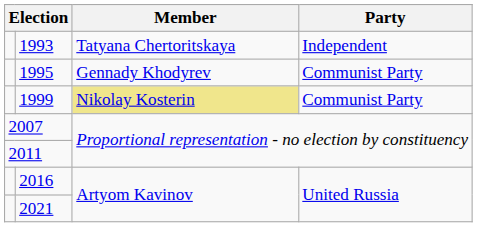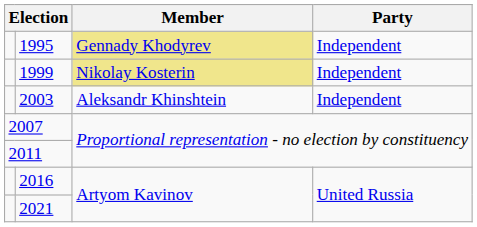- row: (36, 45)
(144, 72) no background -> (144, 45) khaki background
(362, 72) Communist Party -> (359, 45) Independent
(362, 99) Communist Party -> (359, 72) Independent
+ row: (36, 99)
